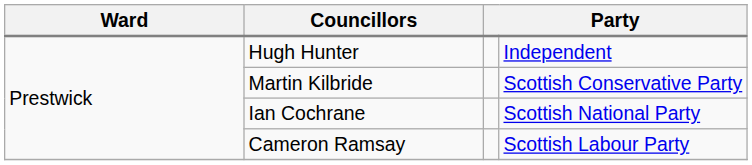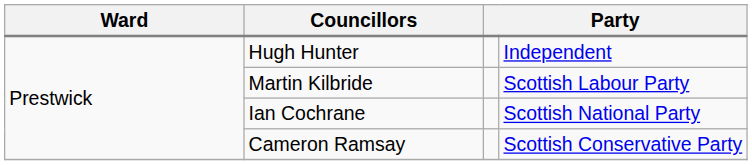(623, 83) Scottish Conservative Party -> (596, 83) Scottish Labour Party
(596, 145) Scottish Labour Party -> (623, 145) Scottish Conservative Party
